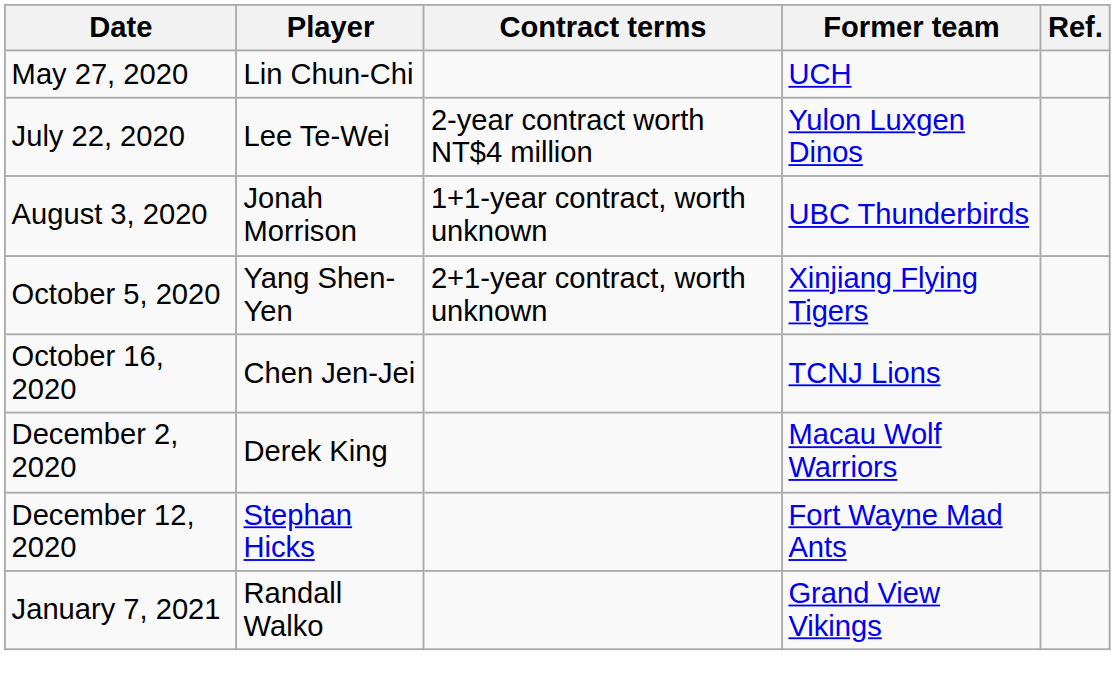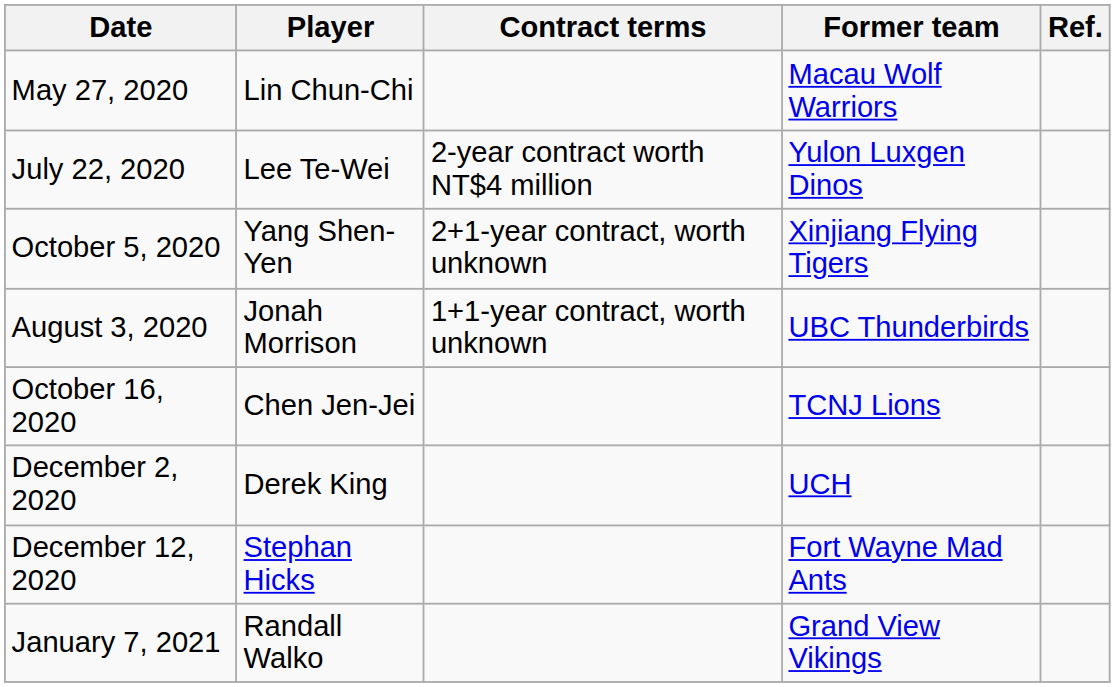(820, 73) UCH -> (865, 90) Macau Wolf Warriors
rows swapped: (110, 215) <-> (116, 294)
(865, 452) Macau Wolf Warriors -> (820, 484) UCH
